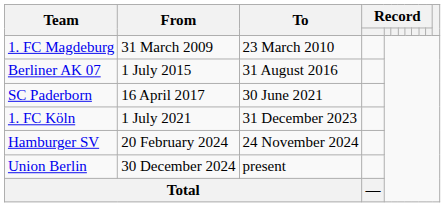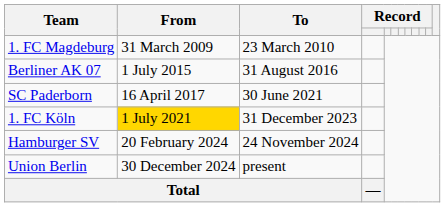(156, 118) no background -> (156, 118) gold background
